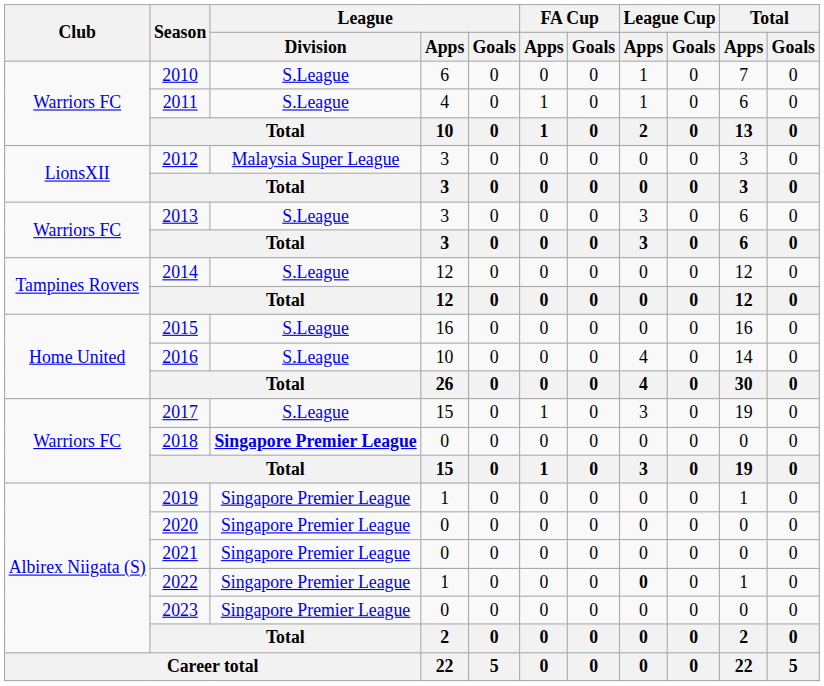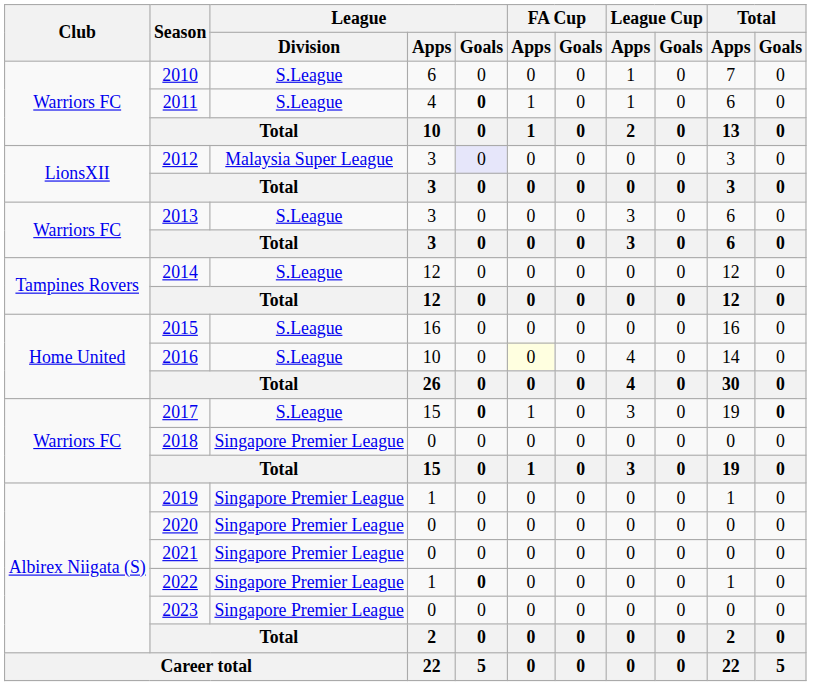(494, 103) normal -> (481, 103) bold
(494, 159) no background -> (481, 159) lavender background
(544, 356) no background -> (531, 356) lightyellow background
(494, 412) normal -> (481, 412) bold
(793, 412) normal -> (780, 412) bold
(316, 441) bold -> (309, 441) normal
(494, 581) normal -> (481, 581) bold
(643, 581) bold -> (631, 581) normal
